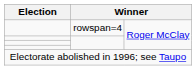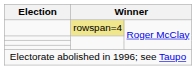(98, 28) no background -> (98, 28) khaki background
